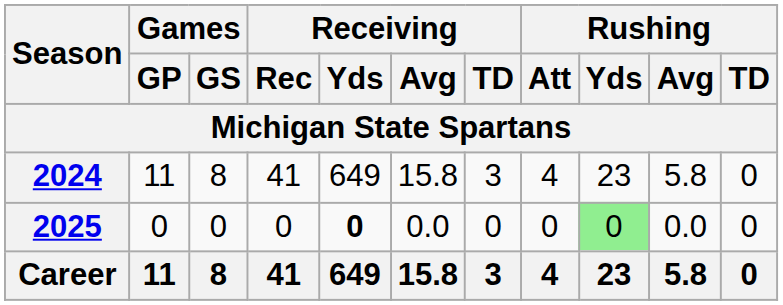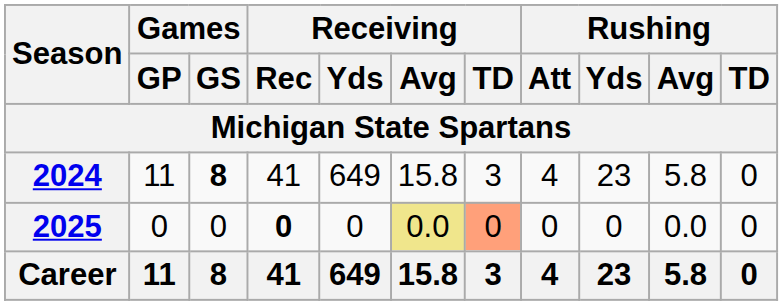(218, 176) normal -> (218, 176) bold
(284, 226) normal -> (284, 226) bold
(355, 226) bold -> (355, 226) normal
(428, 226) no background -> (428, 226) khaki background
(493, 226) no background -> (493, 226) lightsalmon background
(614, 226) lightgreen background -> (614, 226) no background
